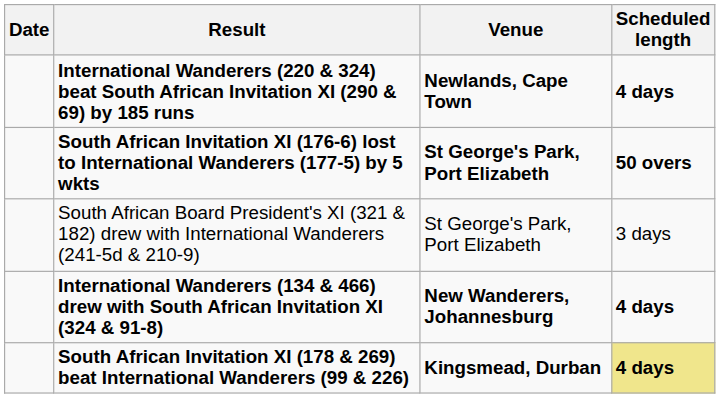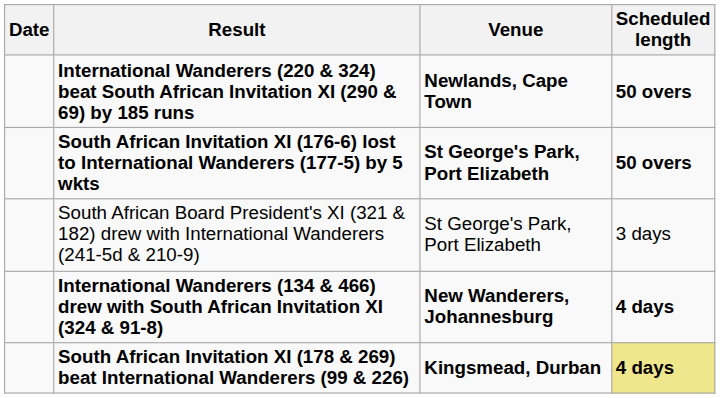(645, 91) 4 days -> (654, 91) 50 overs
